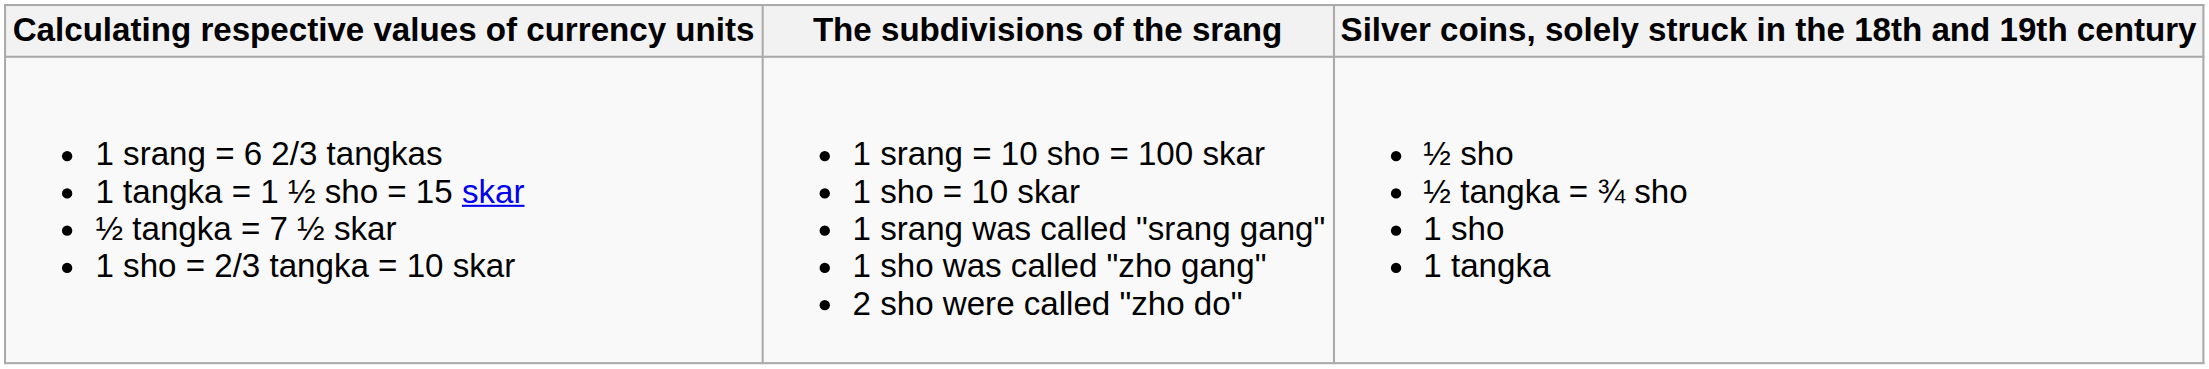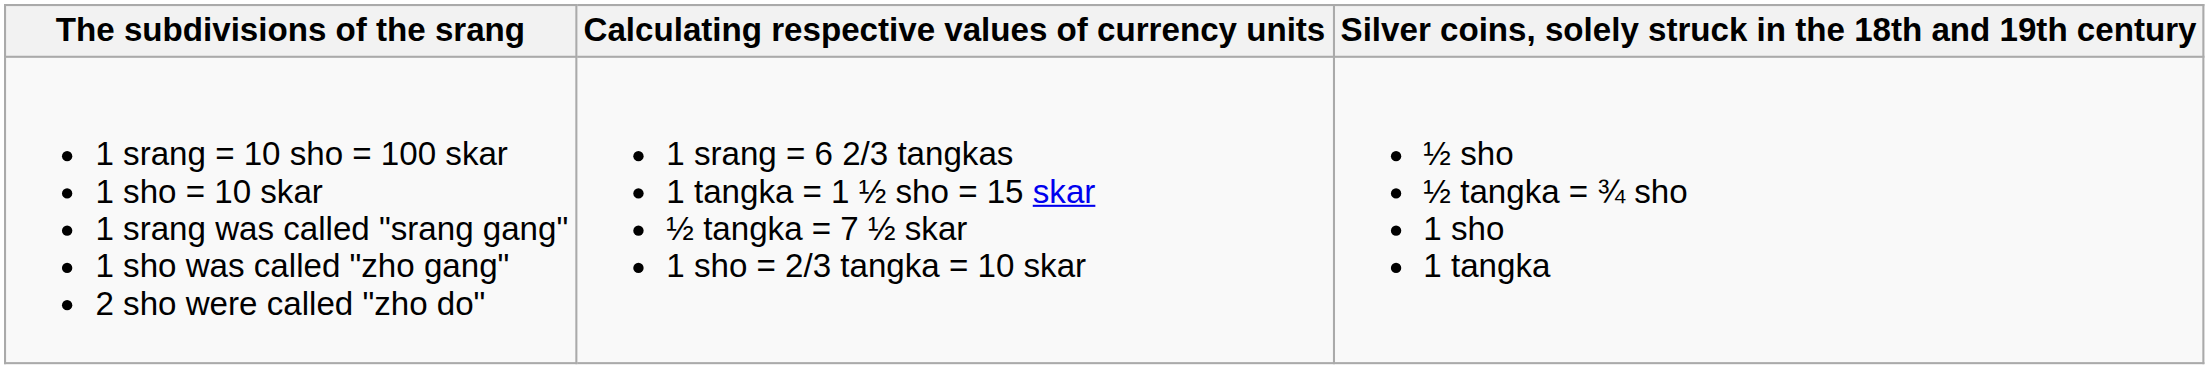columns swapped: (384, 30) <-> (1048, 30)
